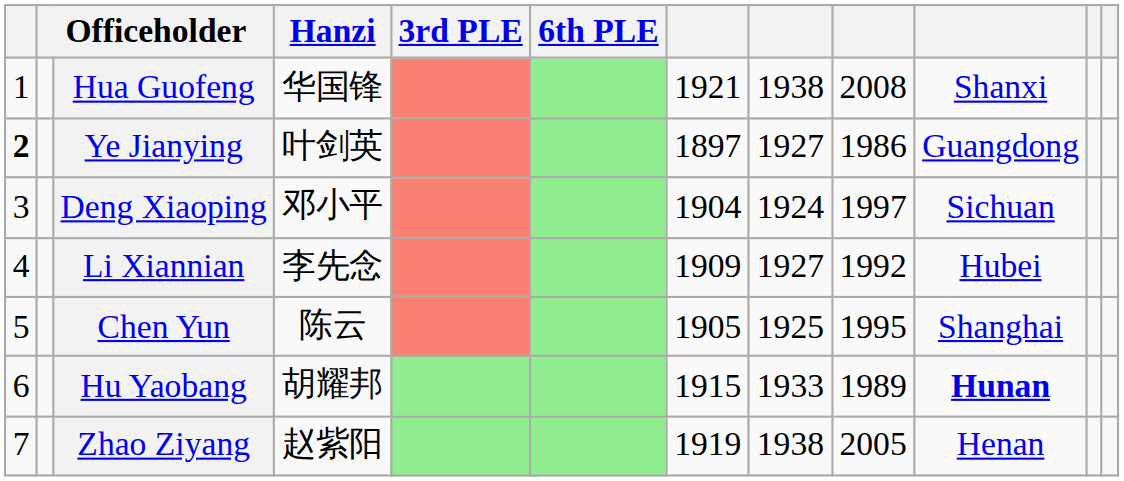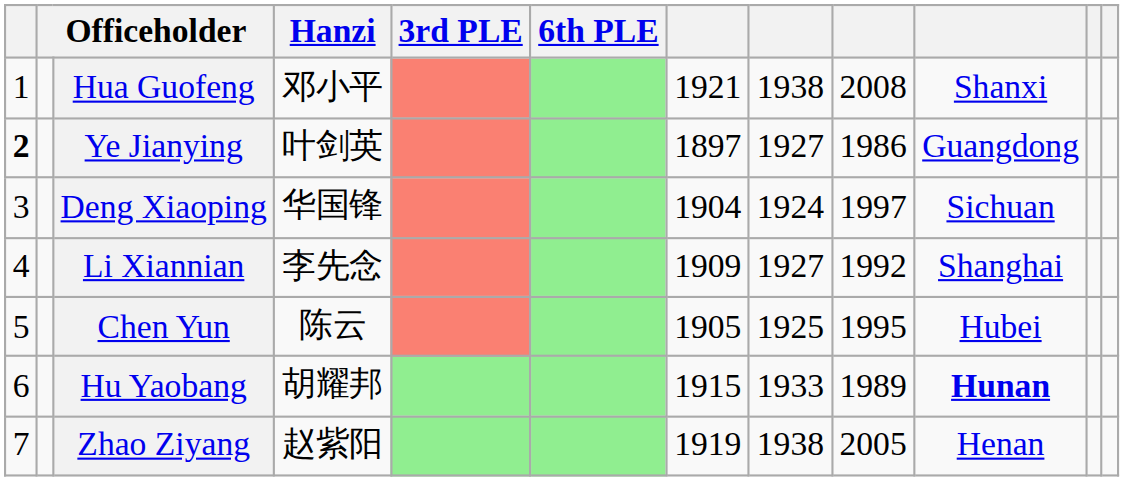(333, 86) 华国锋 -> (333, 86) 邓小平
(333, 205) 邓小平 -> (333, 205) 华国锋
(1001, 266) Hubei -> (1001, 266) Shanghai
(1001, 325) Shanghai -> (1001, 325) Hubei
